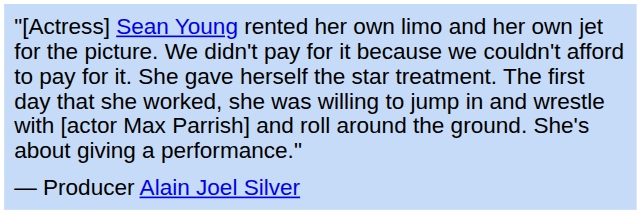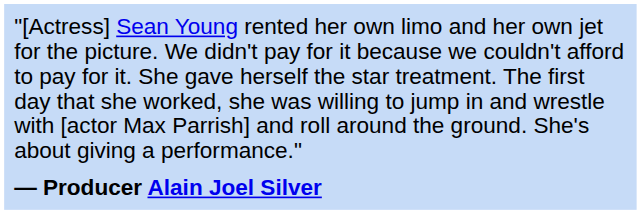(157, 187) normal -> (168, 187) bold
